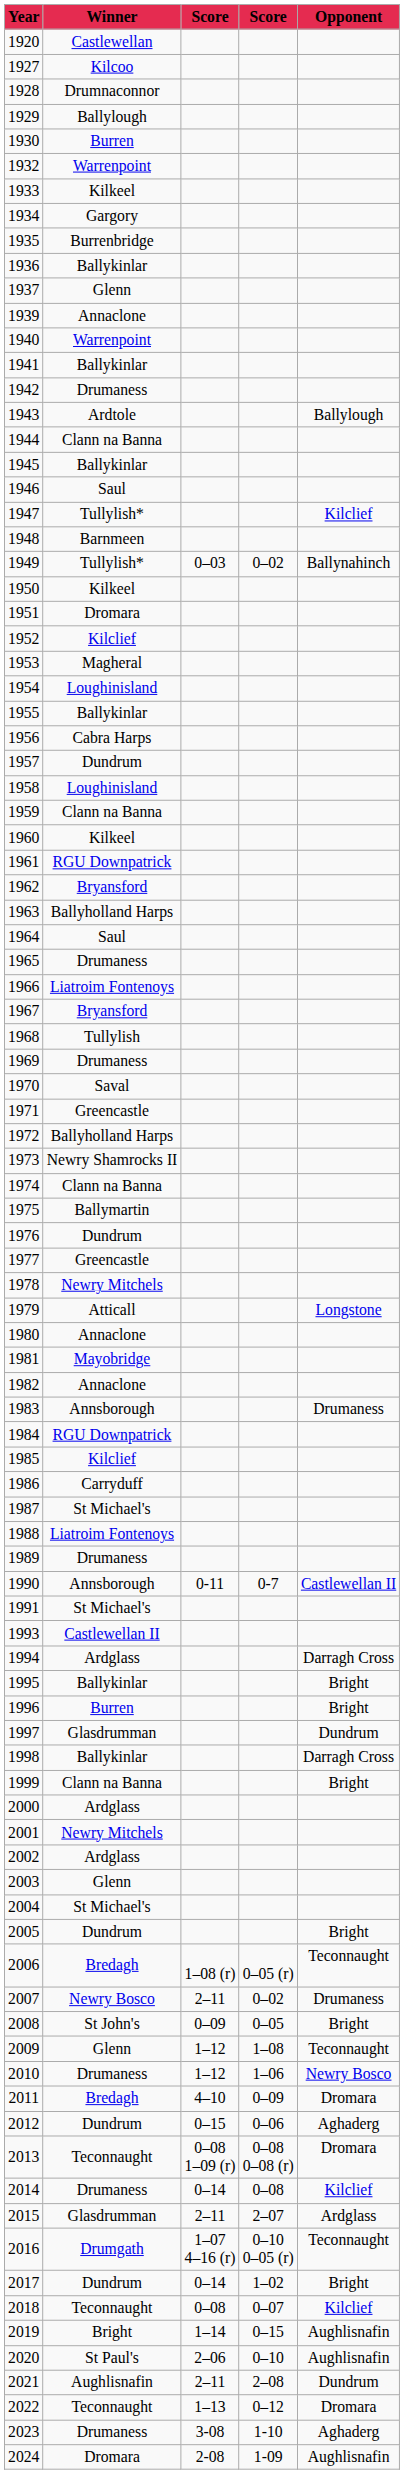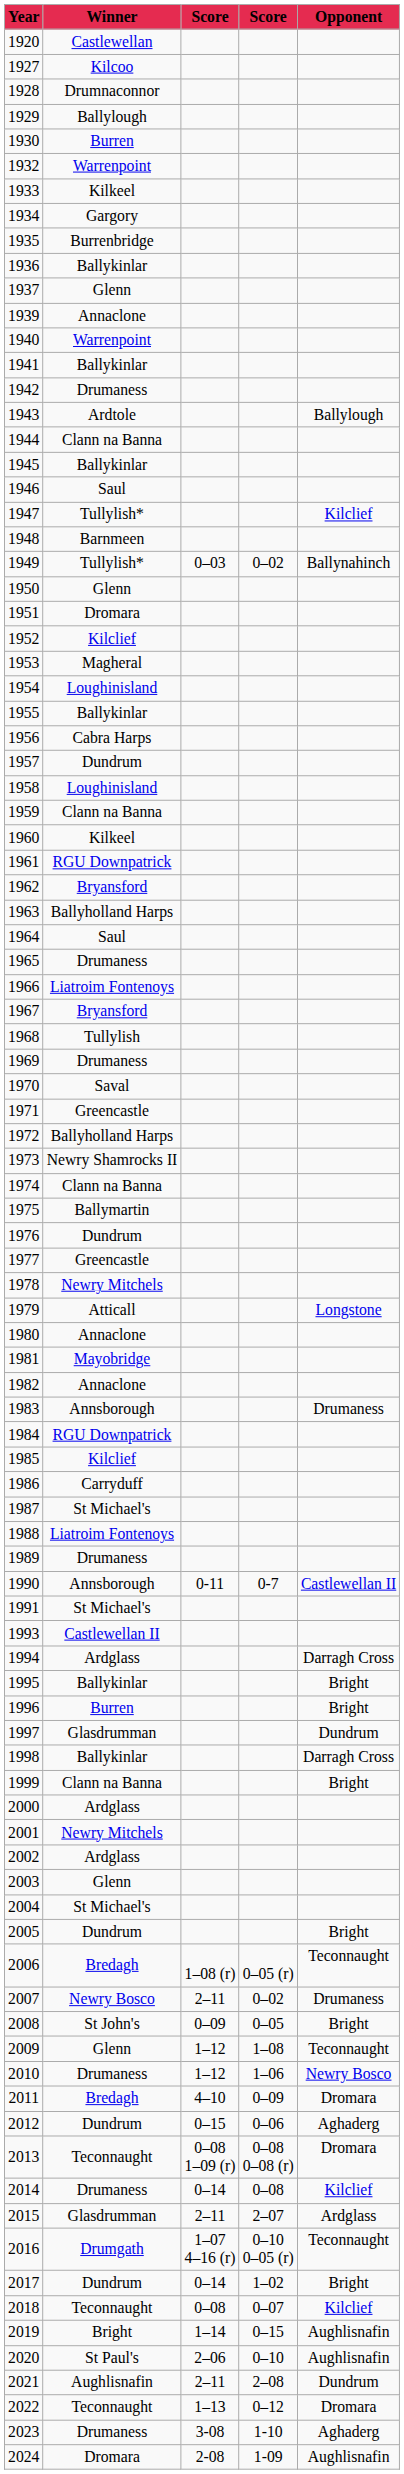(112, 588) Kilkeel -> (112, 588) Glenn
